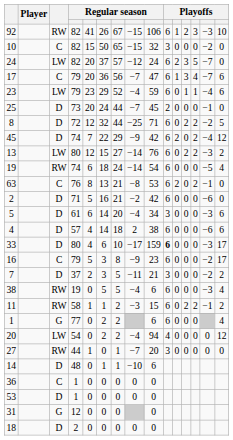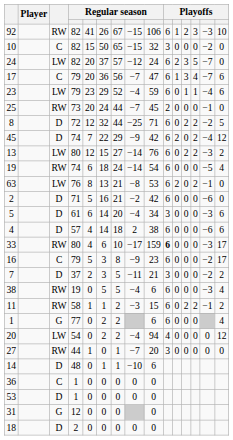(59, 107) D -> (59, 107) RW
(59, 184) C -> (59, 184) LW
(59, 244) D -> (59, 244) RW
